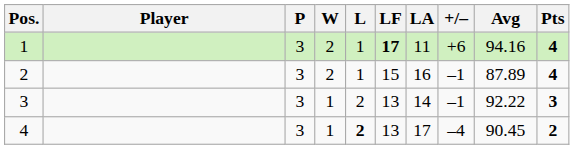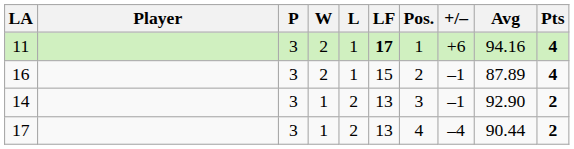columns swapped: (24, 18) <-> (422, 18)
(505, 102) 92.22 -> (505, 102) 92.90
(553, 102) 3 -> (553, 102) 2
(360, 130) bold -> (354, 130) normal
(505, 130) 90.45 -> (505, 130) 90.44
